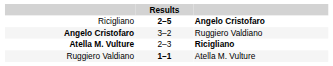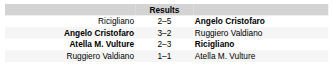(164, 21) bold -> (164, 21) normal
(164, 56) bold -> (164, 56) normal
